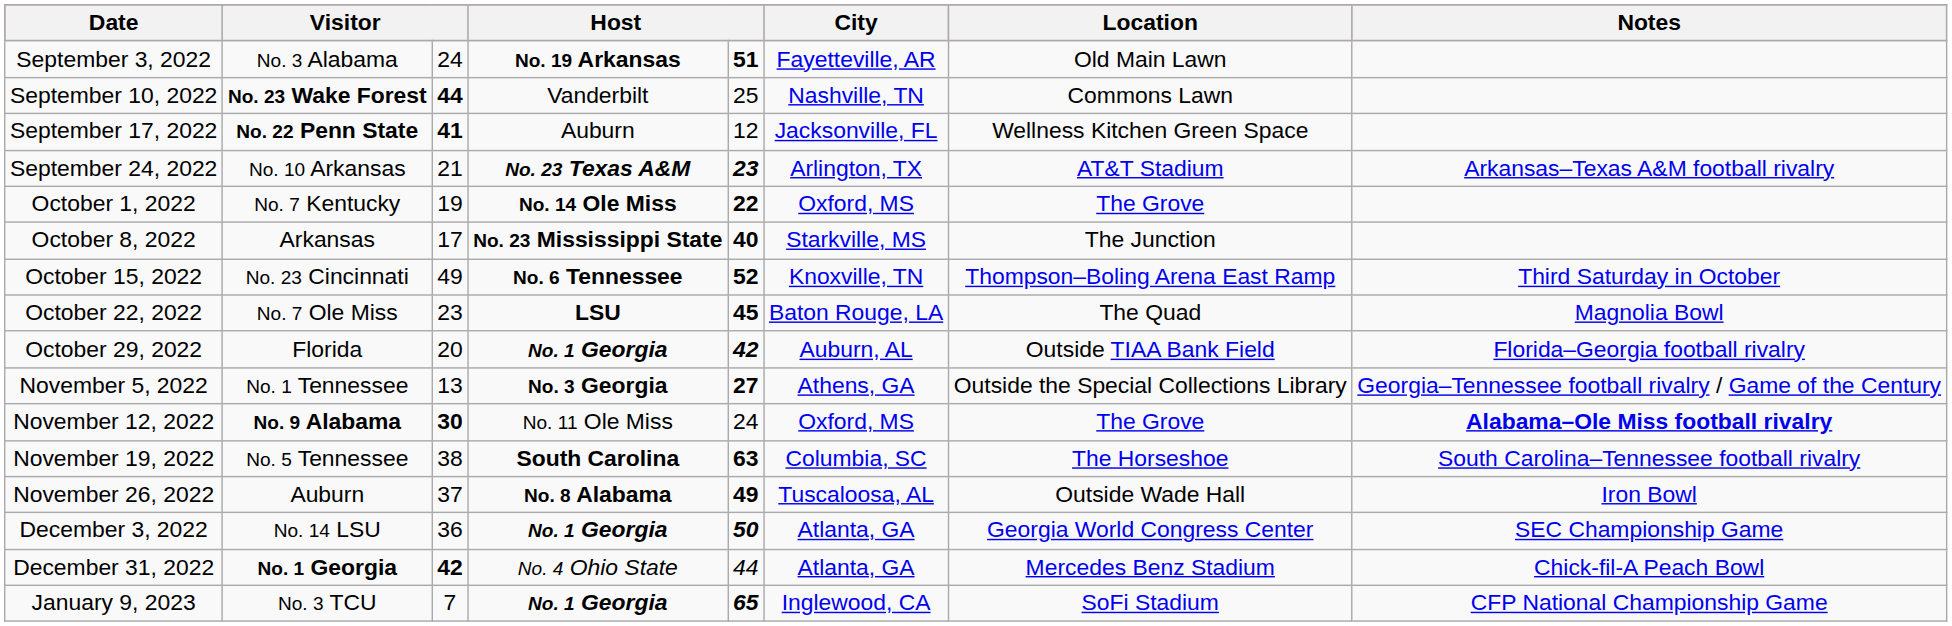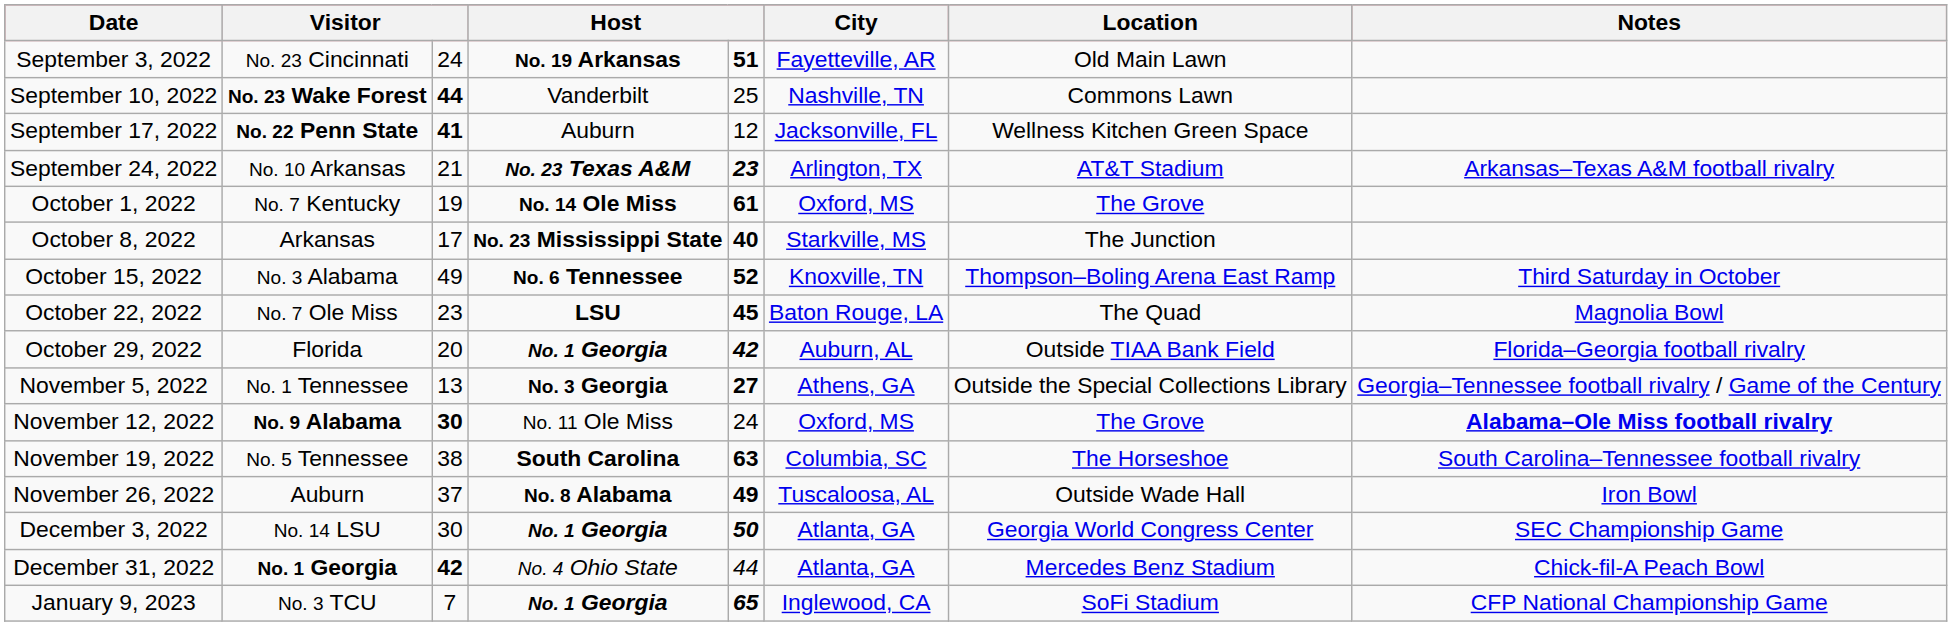(327, 58) No. 3 Alabama -> (327, 58) No. 23 Cincinnati
(746, 204) 22 -> (746, 204) 61
(327, 276) No. 23 Cincinnati -> (327, 276) No. 3 Alabama
(450, 530) 36 -> (450, 530) 30
